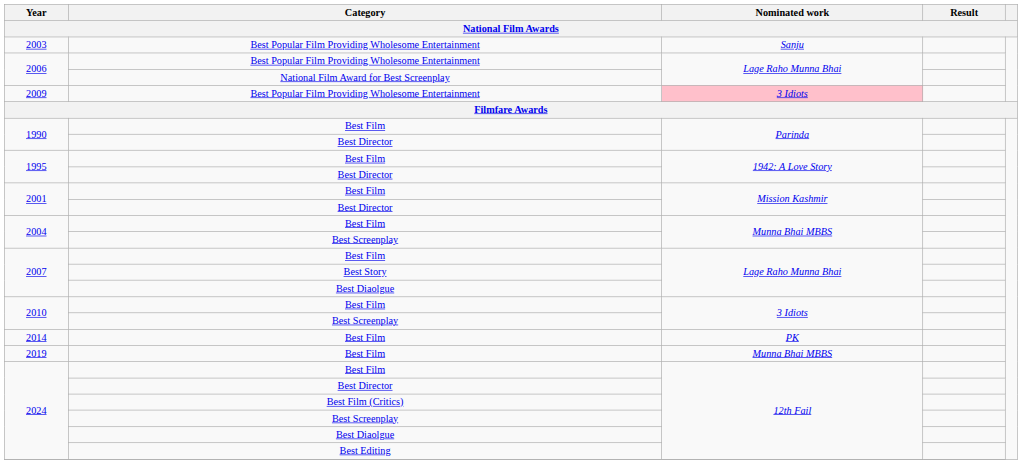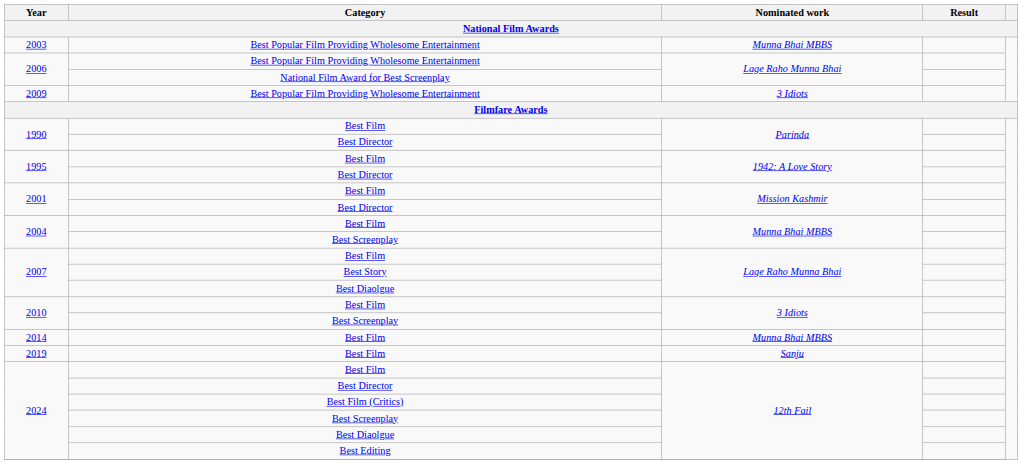(792, 45) Sanju -> (792, 45) Munna Bhai MBBS
(792, 93) pink background -> (792, 93) no background
(792, 337) PK -> (792, 337) Munna Bhai MBBS
(792, 353) Munna Bhai MBBS -> (792, 353) Sanju
